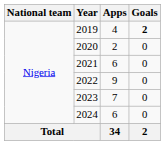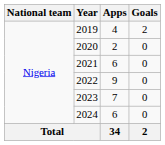(145, 30) bold -> (145, 30) normal
